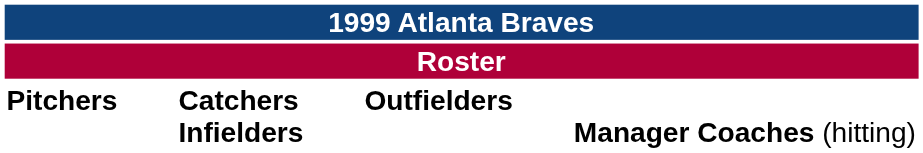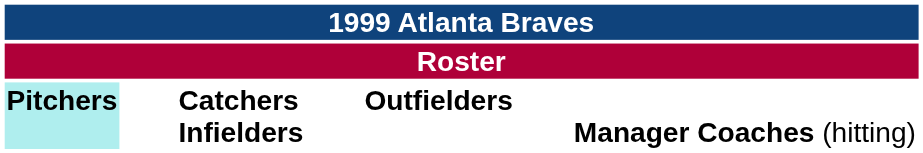(62, 100) no background -> (62, 100) paleturquoise background
